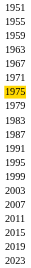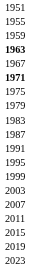(15, 50) normal -> (15, 50) bold
(15, 78) normal -> (15, 78) bold
(15, 92) gold background -> (15, 92) no background
